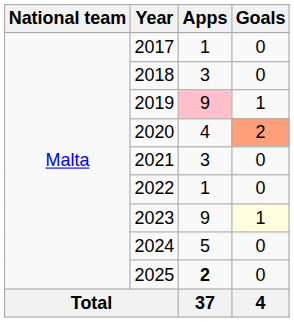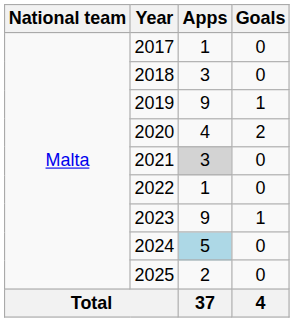(205, 103) pink background -> (205, 103) no background
(261, 132) lightsalmon background -> (261, 132) no background
(205, 160) no background -> (205, 160) lightgrey background
(261, 217) lightyellow background -> (261, 217) no background
(205, 246) no background -> (205, 246) lightblue background
(205, 274) bold -> (205, 274) normal
